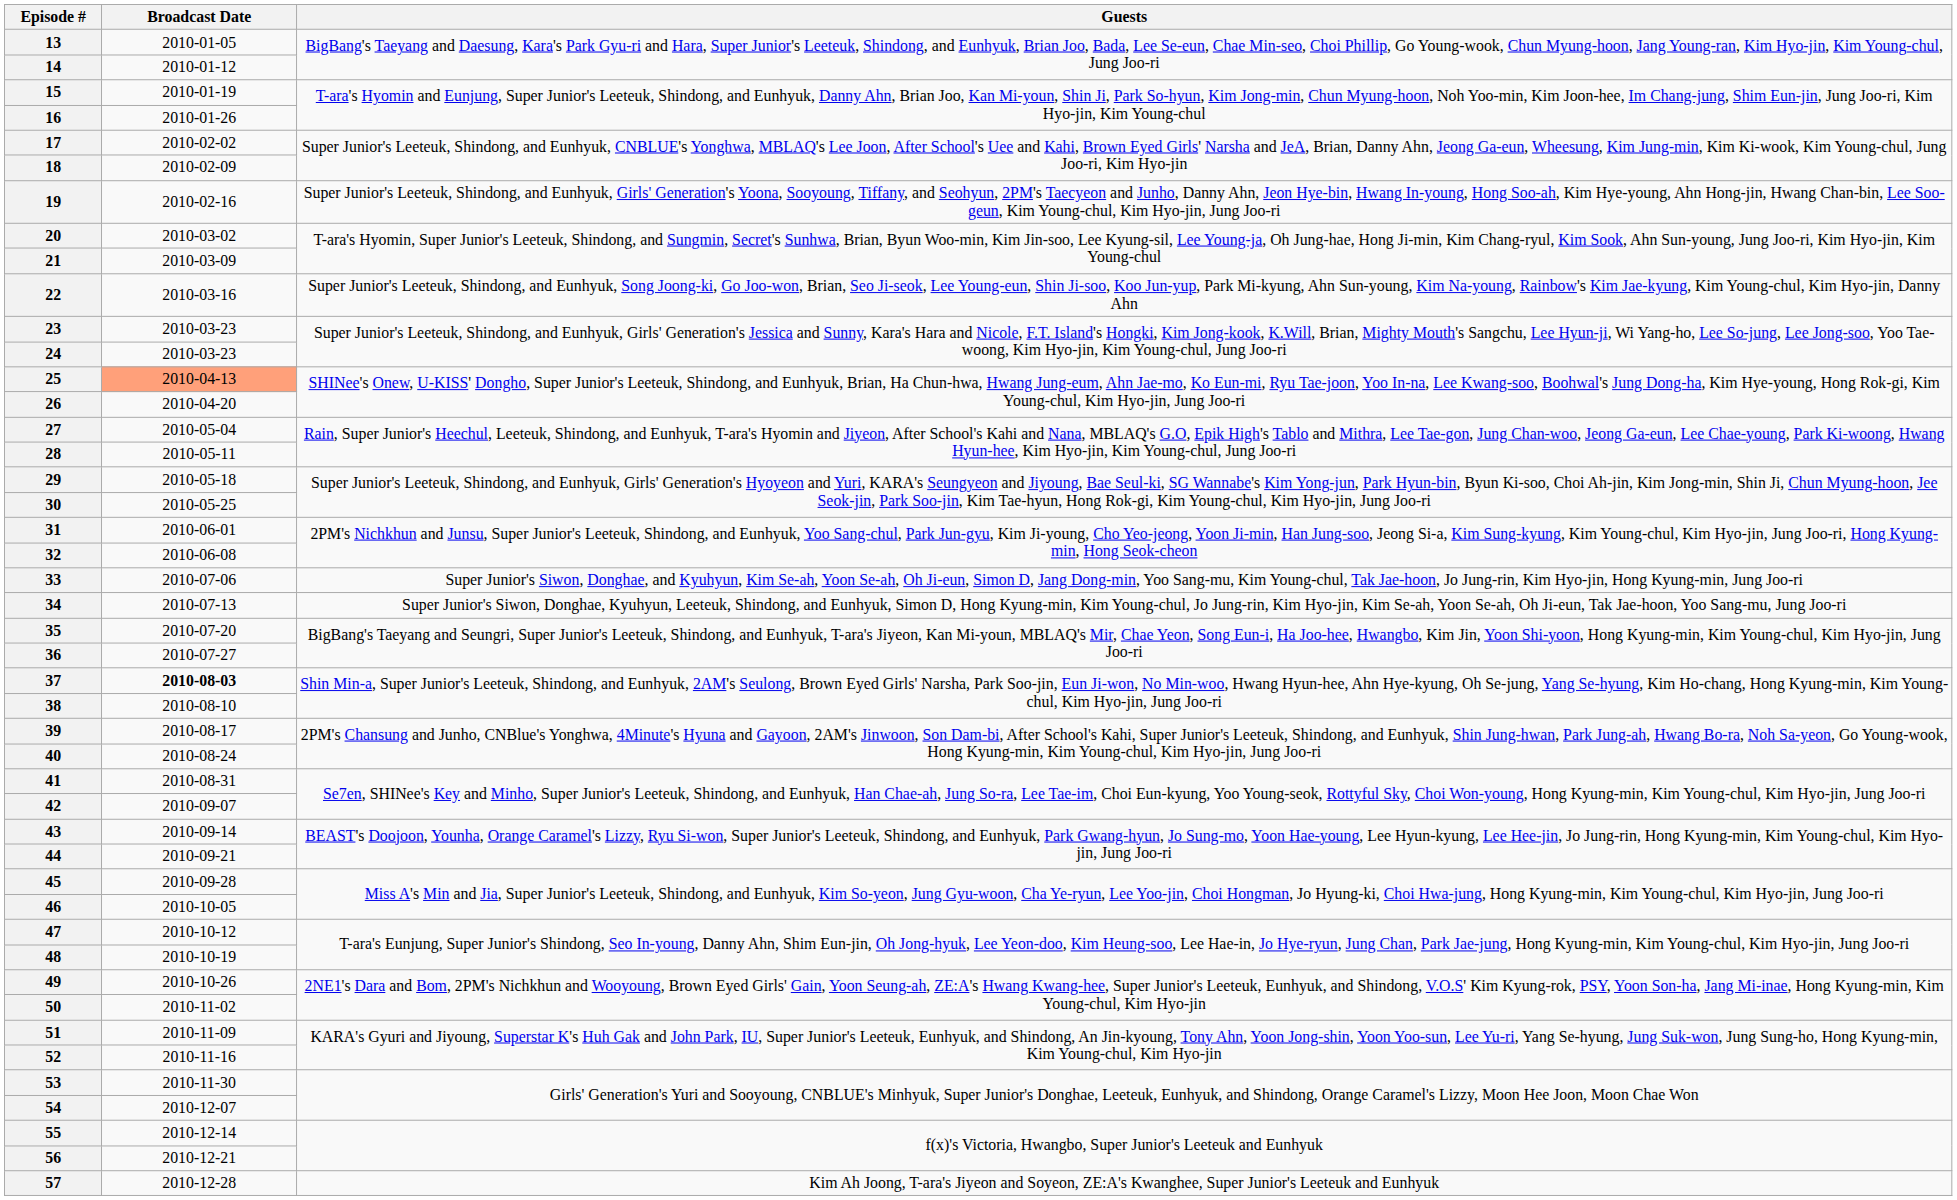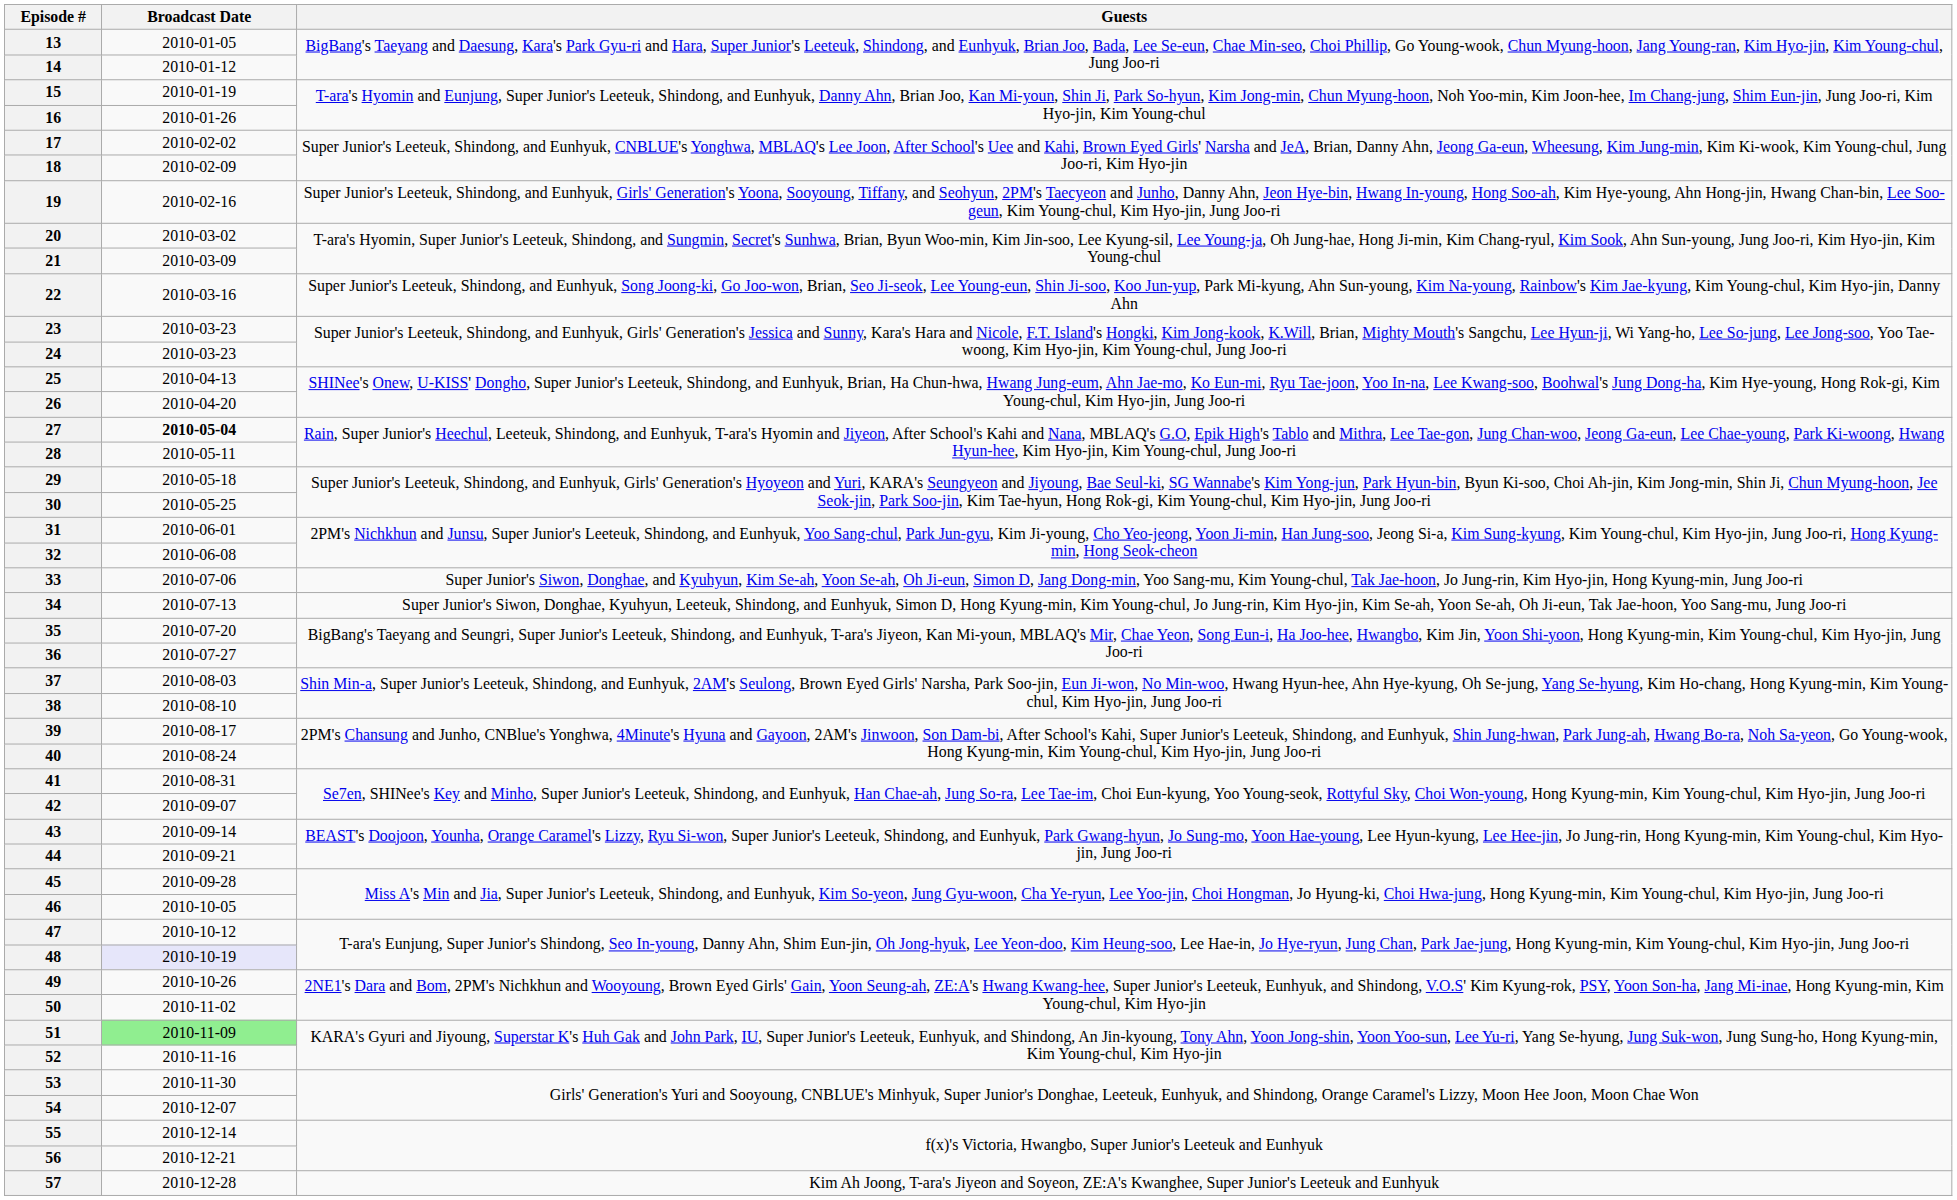(199, 379) lightsalmon background -> (199, 379) no background
(199, 429) normal -> (199, 429) bold
(199, 680) bold -> (199, 680) normal
(199, 957) no background -> (199, 957) lavender background
(199, 1032) no background -> (199, 1032) lightgreen background
